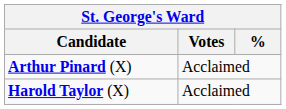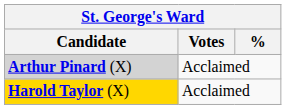(70, 66) no background -> (70, 66) lightgrey background
(69, 91) no background -> (69, 91) gold background
